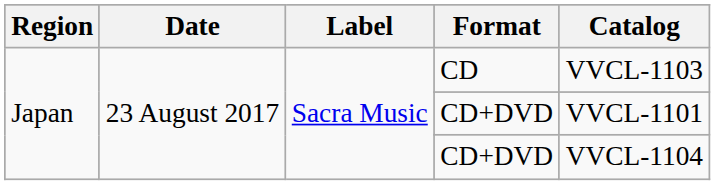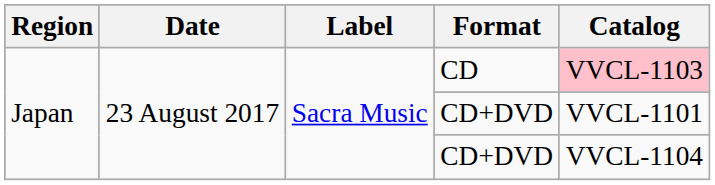(634, 69) no background -> (634, 69) pink background
